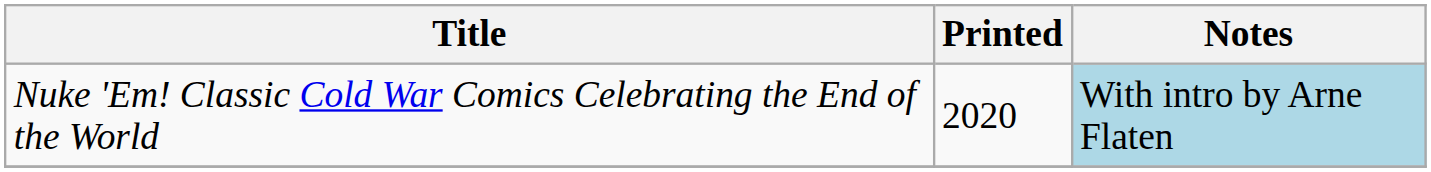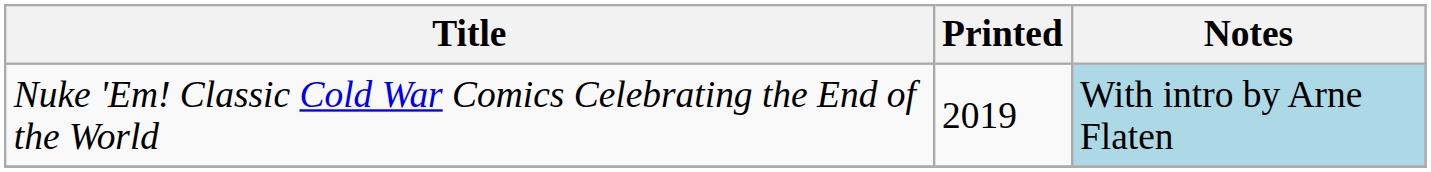(980, 114) 2020 -> (980, 114) 2019
